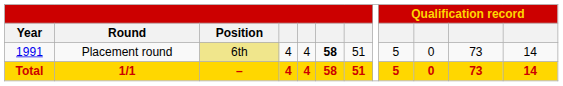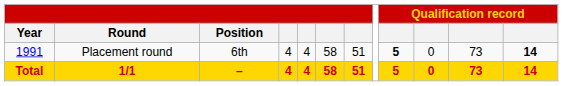(239, 52) khaki background -> (239, 52) no background
(330, 52) bold -> (330, 52) normal
(396, 52) normal -> (396, 52) bold
(530, 52) normal -> (530, 52) bold
